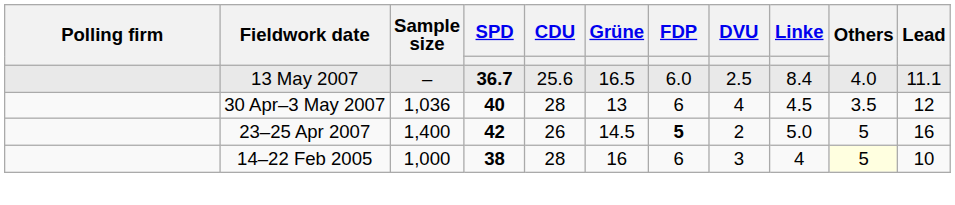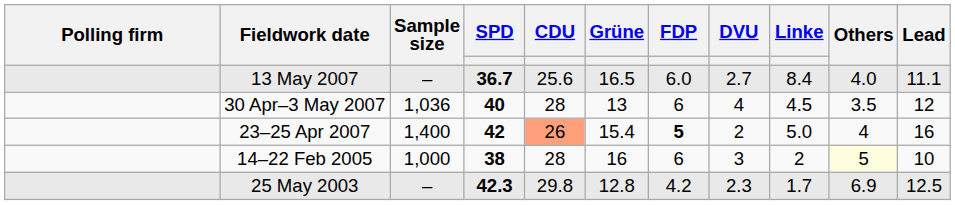(739, 79) 2.5 -> (739, 79) 2.7
(555, 132) no background -> (555, 132) lightsalmon background
(617, 132) 14.5 -> (617, 132) 15.4
(864, 132) 5 -> (864, 132) 4
(799, 159) 4 -> (799, 159) 2
+ row: (305, 186)
